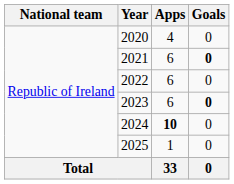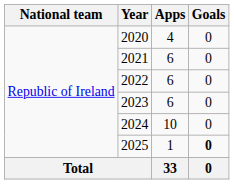(209, 59) bold -> (209, 59) normal
(209, 102) bold -> (209, 102) normal
(170, 124) bold -> (170, 124) normal
(209, 146) normal -> (209, 146) bold
